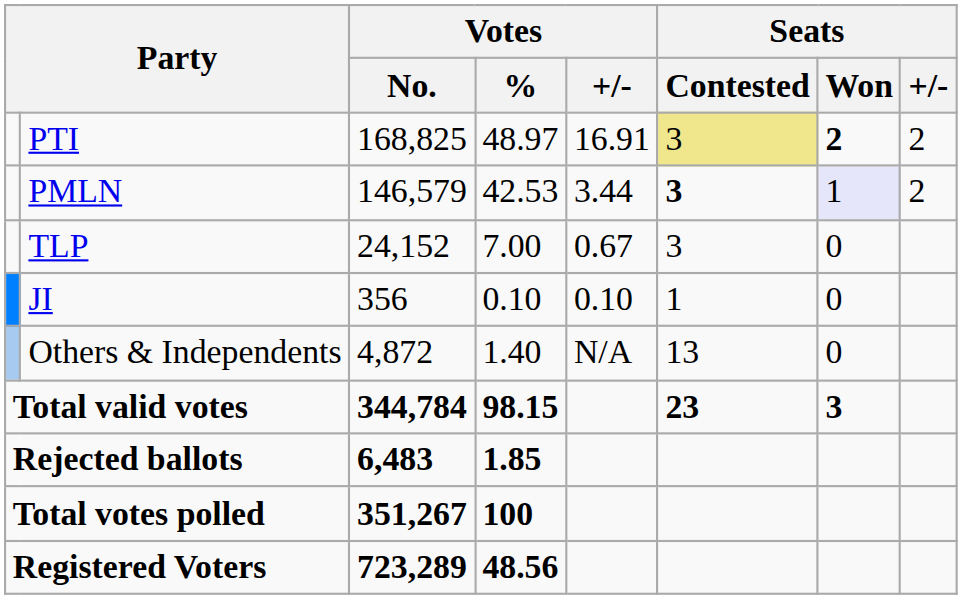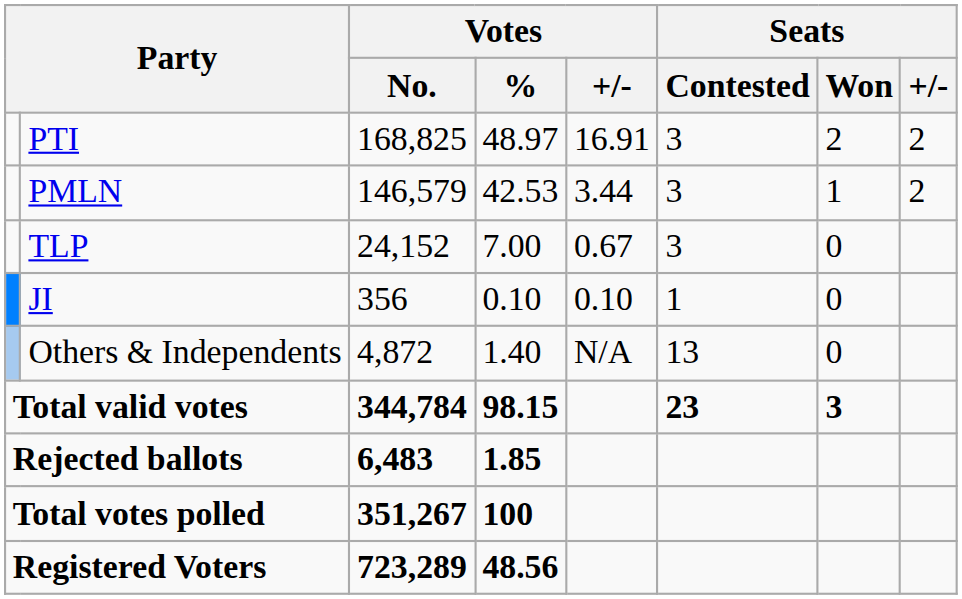(674, 138) khaki background -> (674, 138) no background
(834, 138) bold -> (834, 138) normal
(674, 191) bold -> (674, 191) normal
(834, 191) lavender background -> (834, 191) no background
